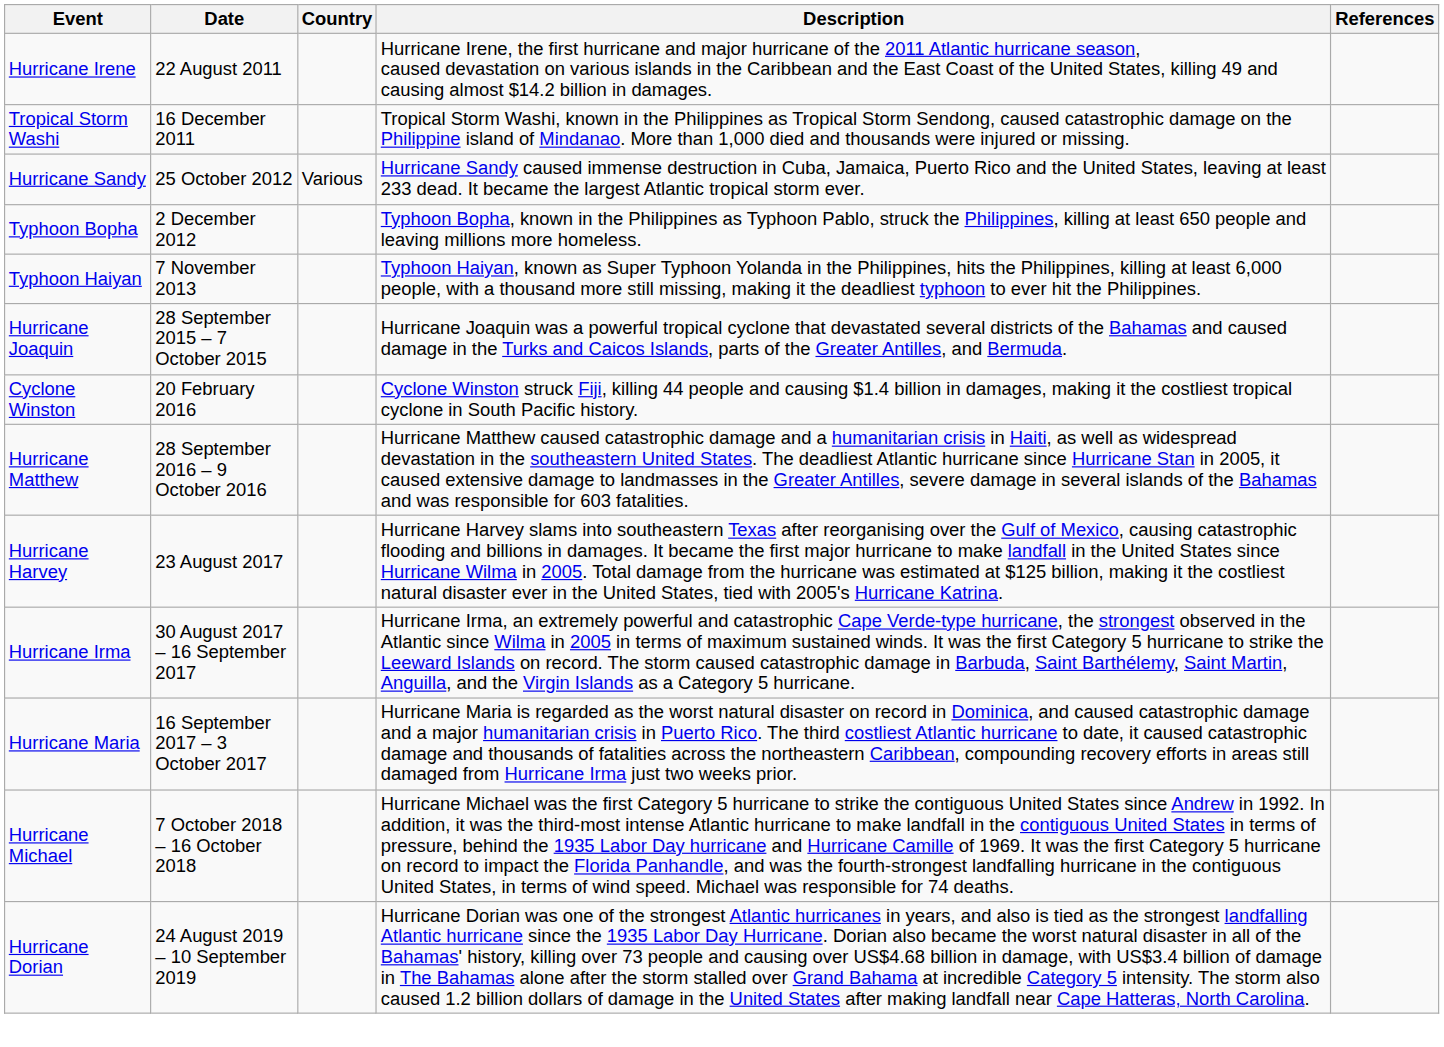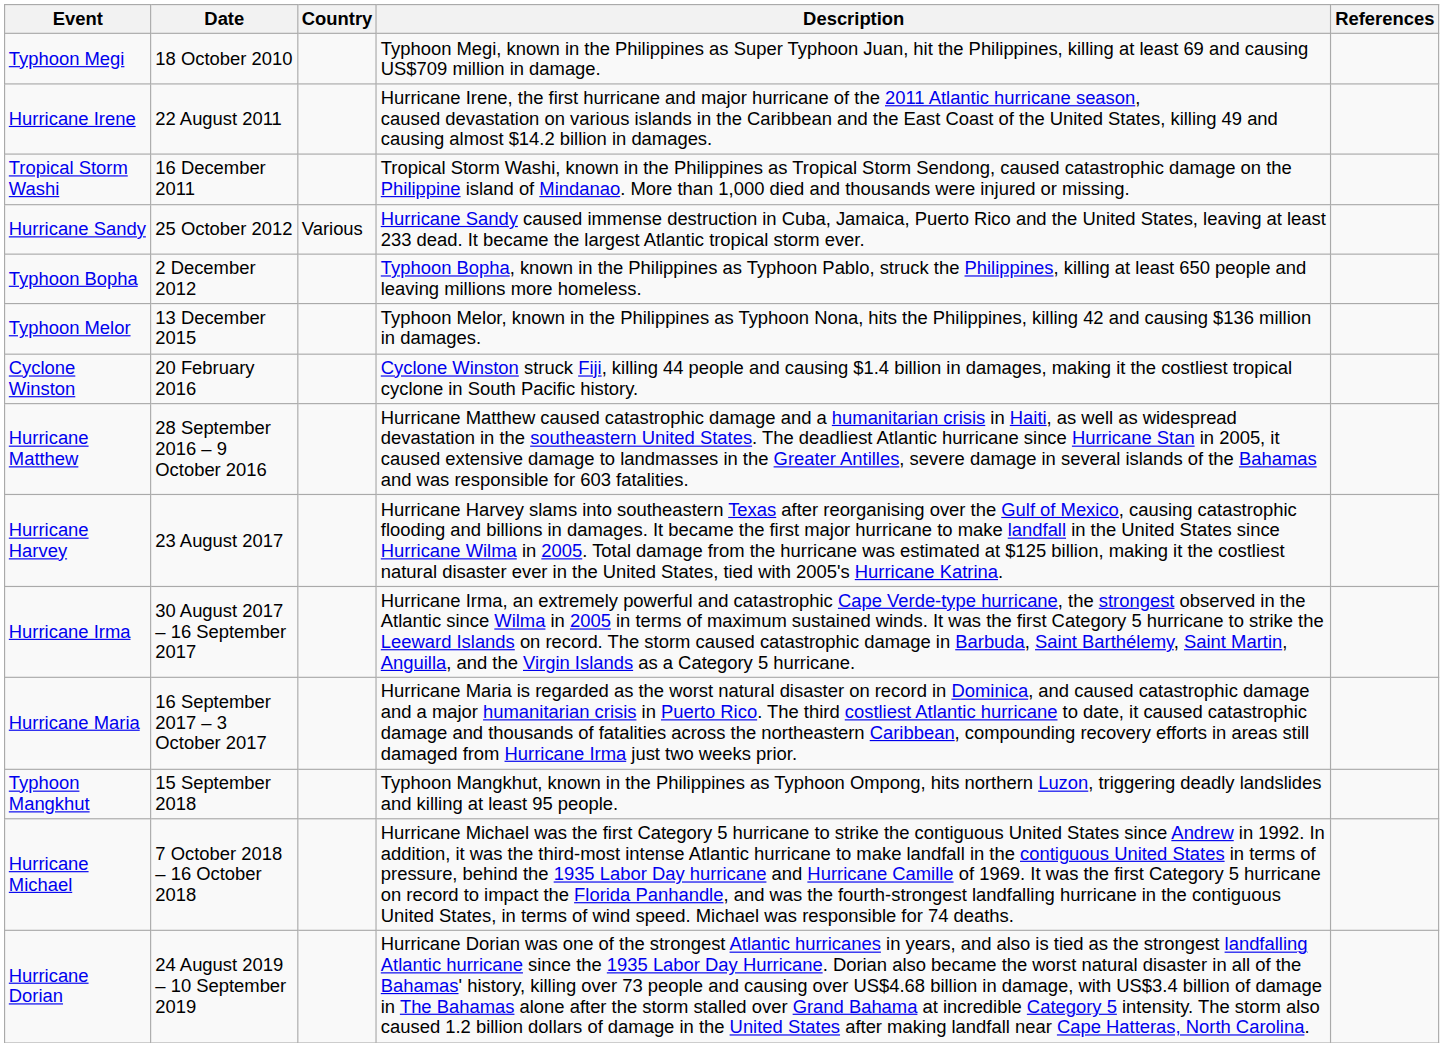+ row: (67, 58)
- row: (75, 278)
- row: (49, 339)
+ row: (70, 328)
+ row: (49, 793)
